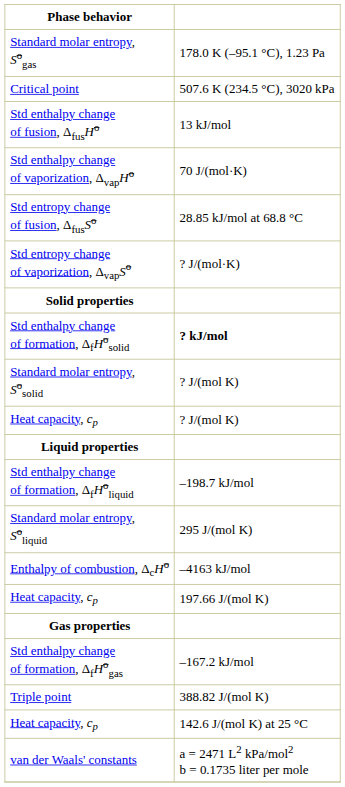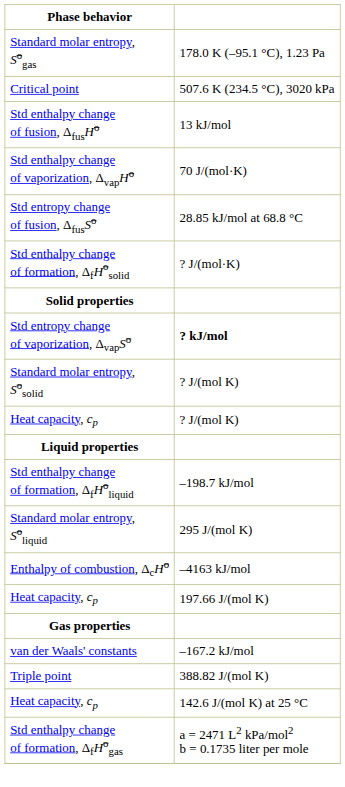(71, 264) Std entropy change of vaporization, ΔvapSo -> (70, 264) Std enthalpy change of formation, ΔfHosolid
(70, 336) Std enthalpy change of formation, ΔfHosolid -> (71, 336) Std entropy change of vaporization, ΔvapSo
(67, 661) Std enthalpy change of formation, ΔfHogas -> (73, 650) van der Waals' constants
(73, 760) van der Waals' constants -> (67, 740) Std enthalpy change of formation, ΔfHogas
